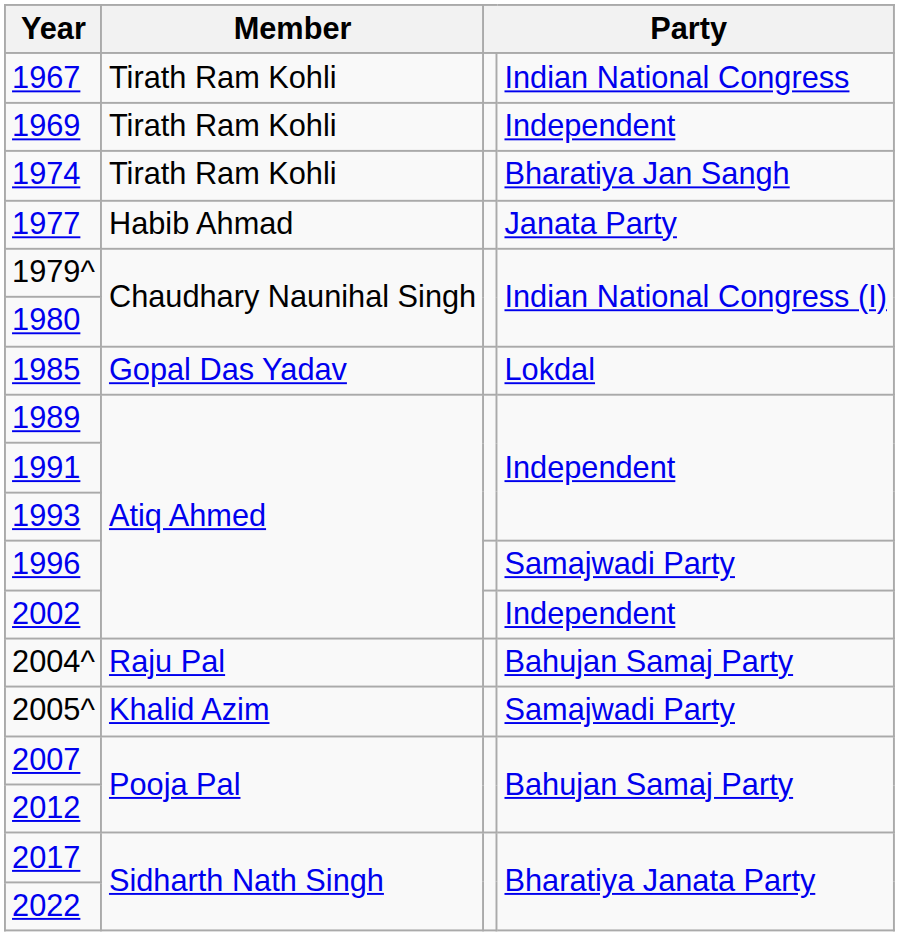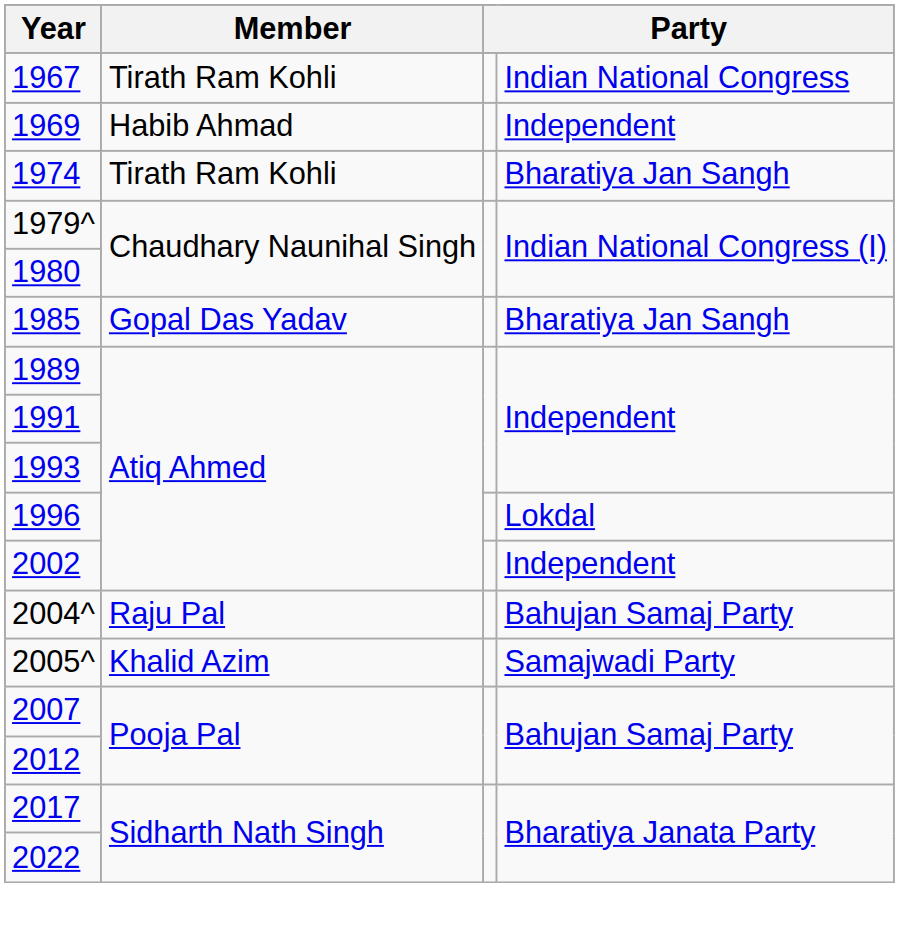(223, 126) Tirath Ram Kohli -> (201, 126) Habib Ahmad
- row: (46, 223)
(550, 369) Lokdal -> (647, 321) Bharatiya Jan Sangh
(620, 564) Samajwadi Party -> (550, 516) Lokdal
